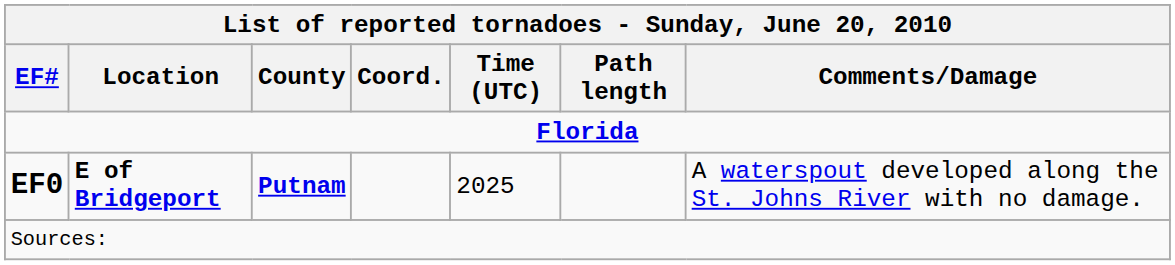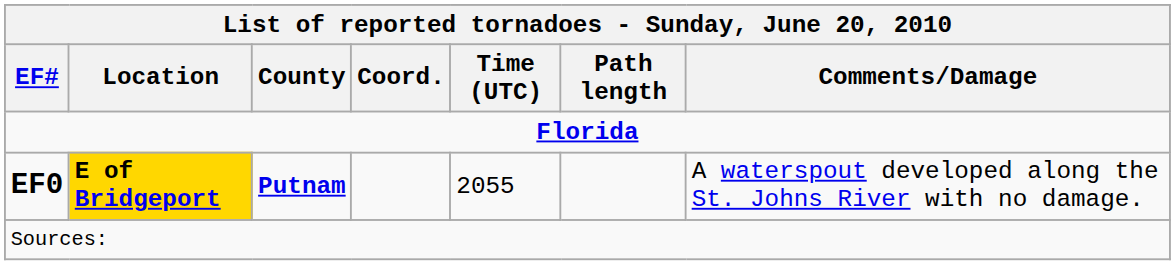(148, 186) no background -> (148, 186) gold background
(486, 186) 2025 -> (486, 186) 2055
